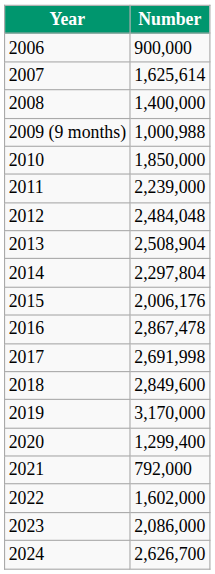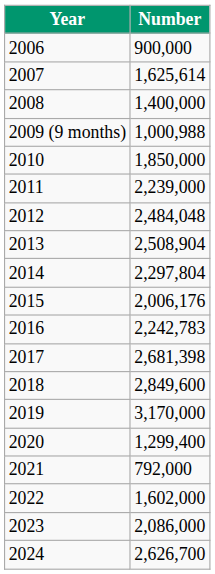(170, 329) 2,867,478 -> (170, 329) 2,242,783
(170, 357) 2,691,998 -> (170, 357) 2,681,398
